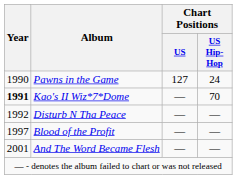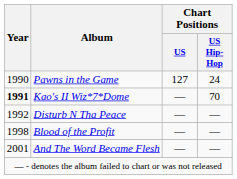(18, 131) 1997 -> (18, 131) 1998
